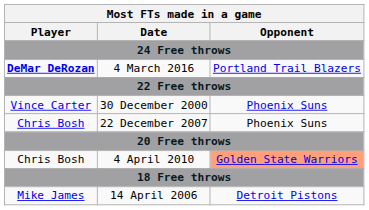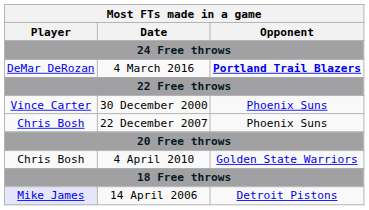(51, 68) bold -> (51, 68) normal
(287, 68) normal -> (287, 68) bold
(287, 159) lightsalmon background -> (287, 159) no background
(51, 196) no background -> (51, 196) lavender background
